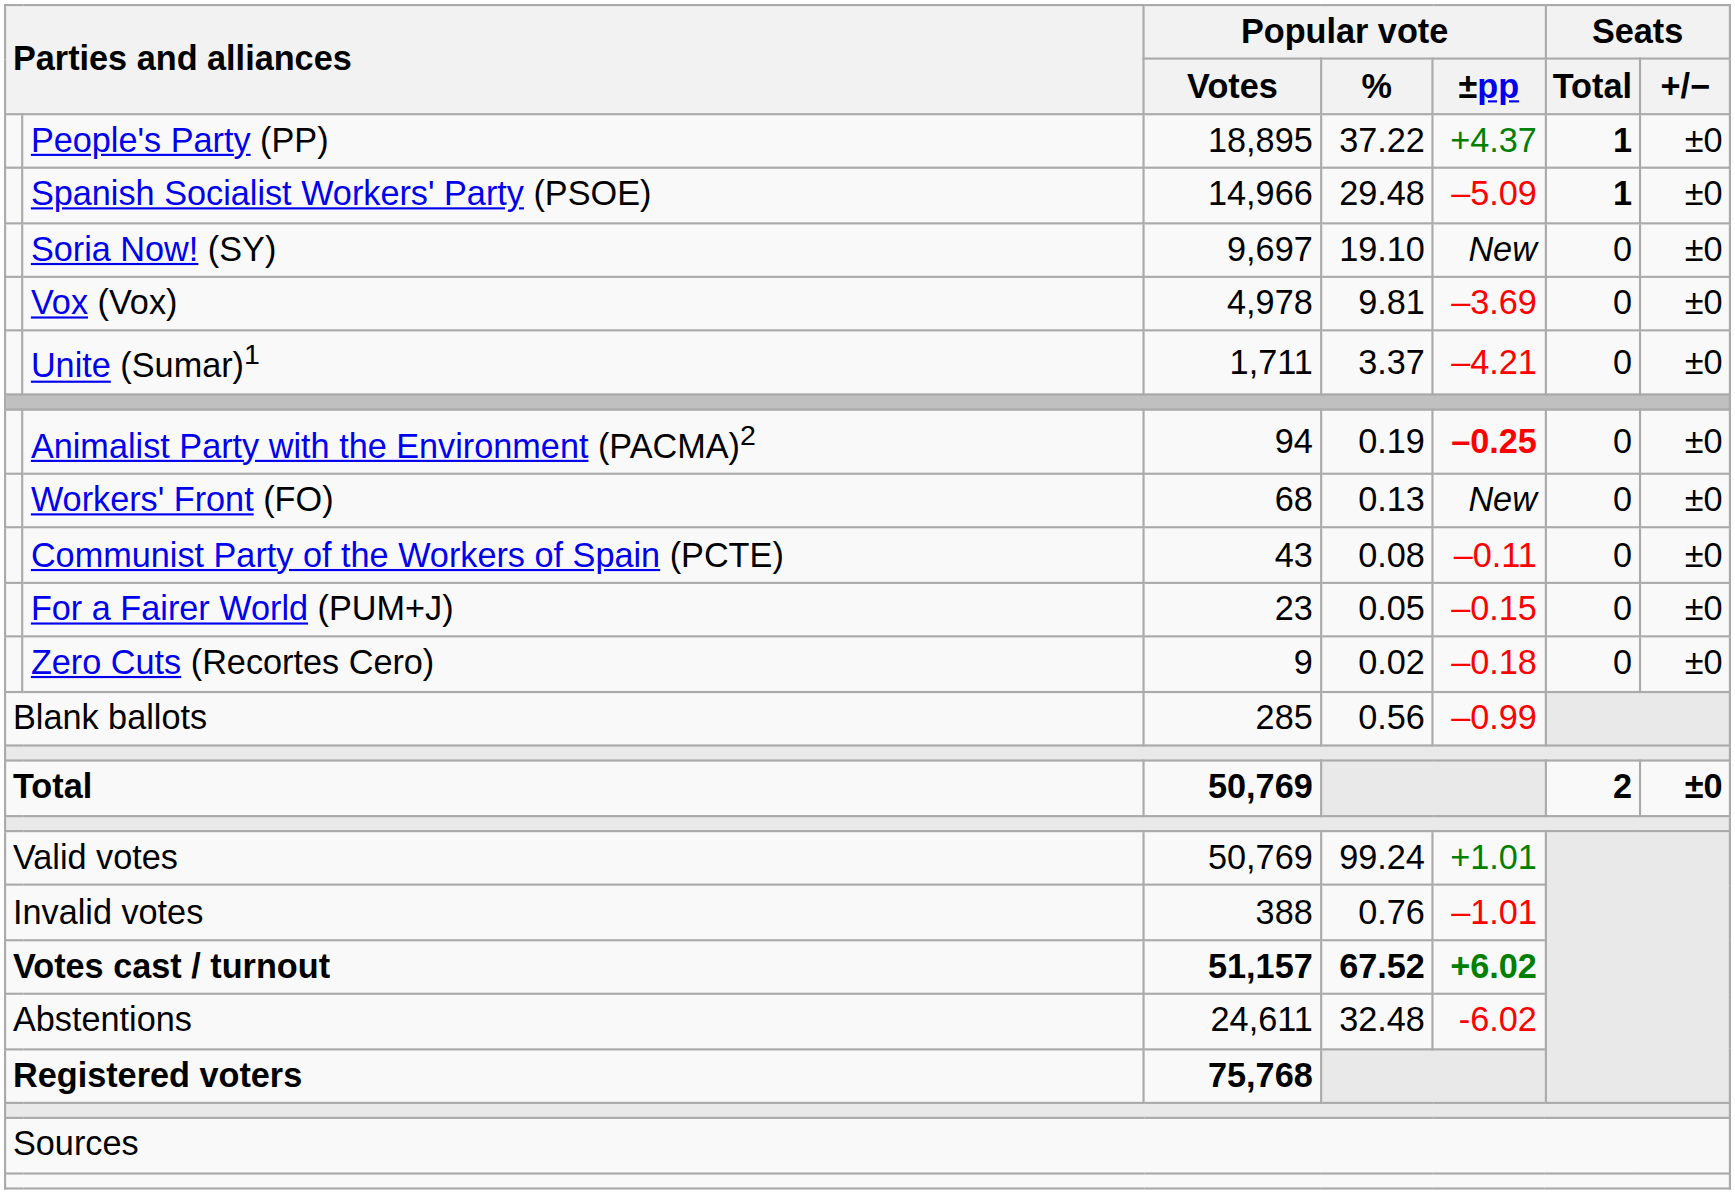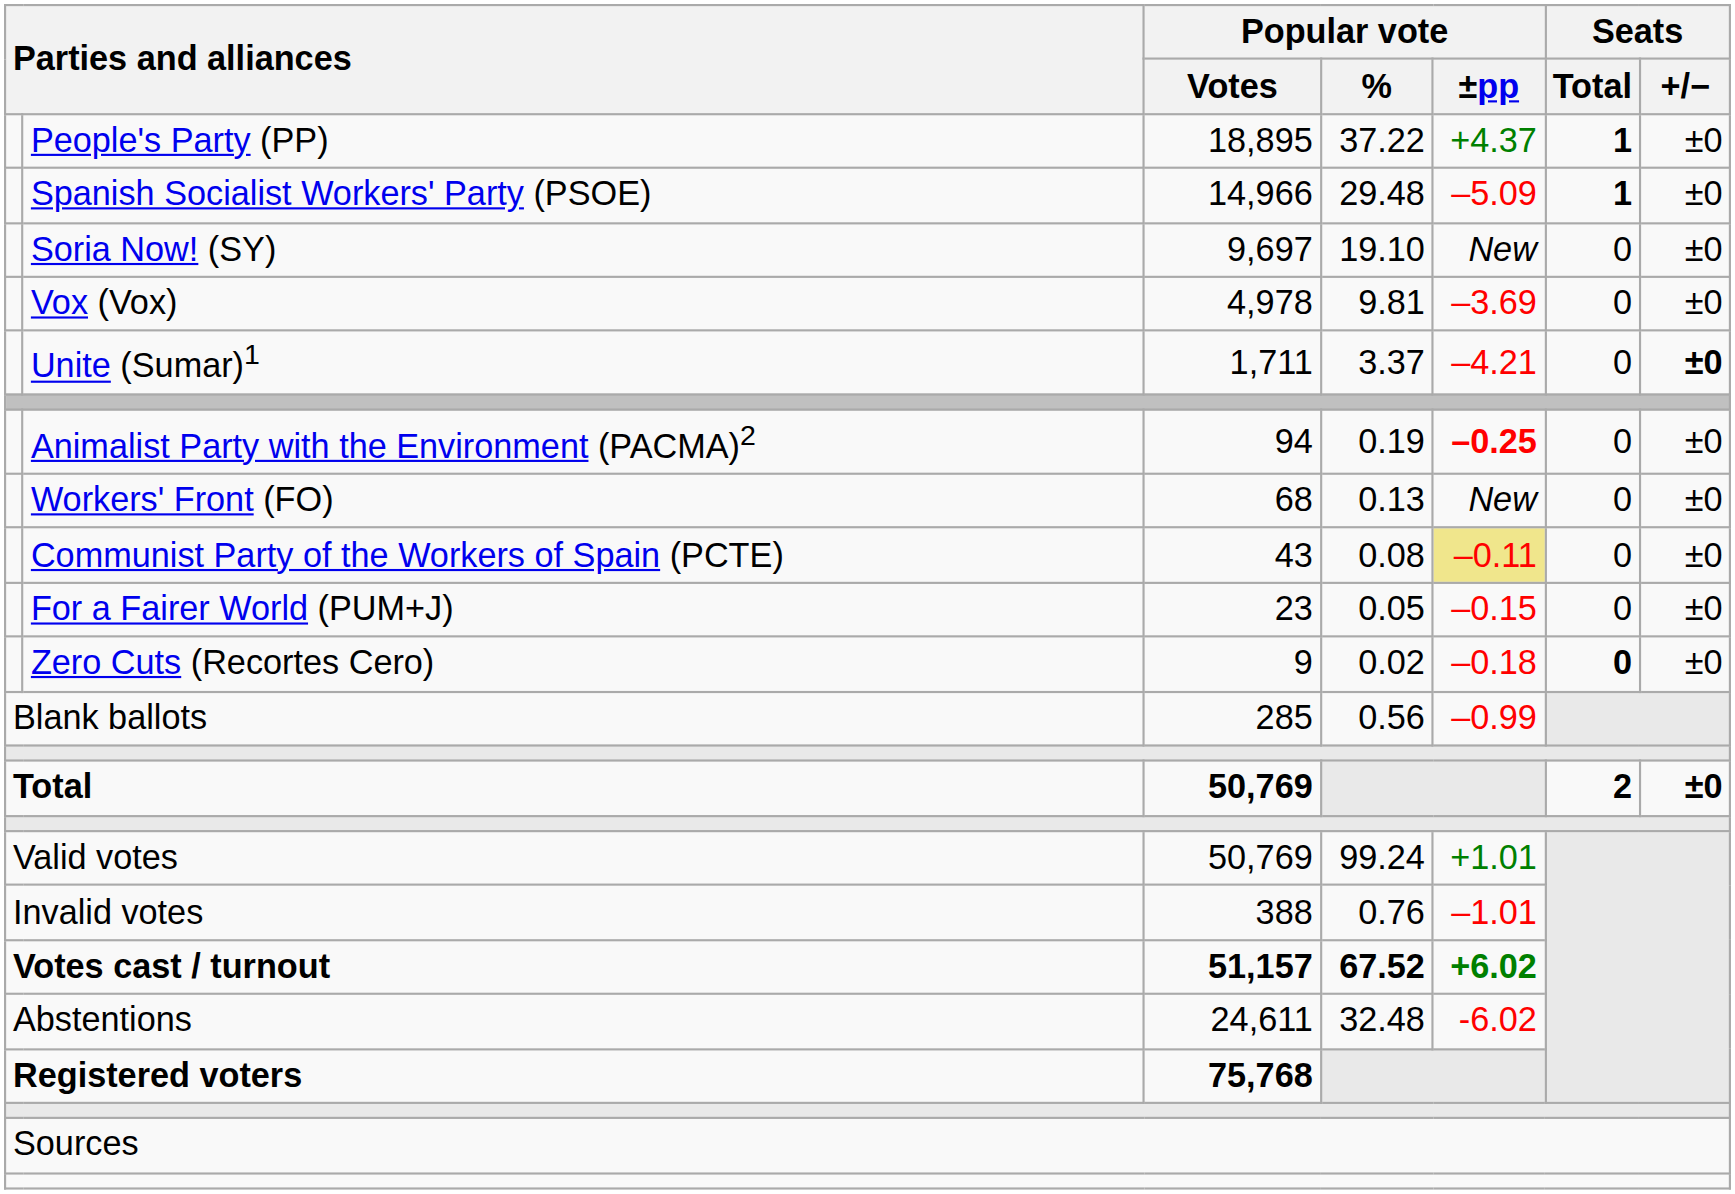(1704, 362) normal -> (1704, 362) bold
(1495, 554) no background -> (1495, 554) khaki background
(1622, 663) normal -> (1622, 663) bold
